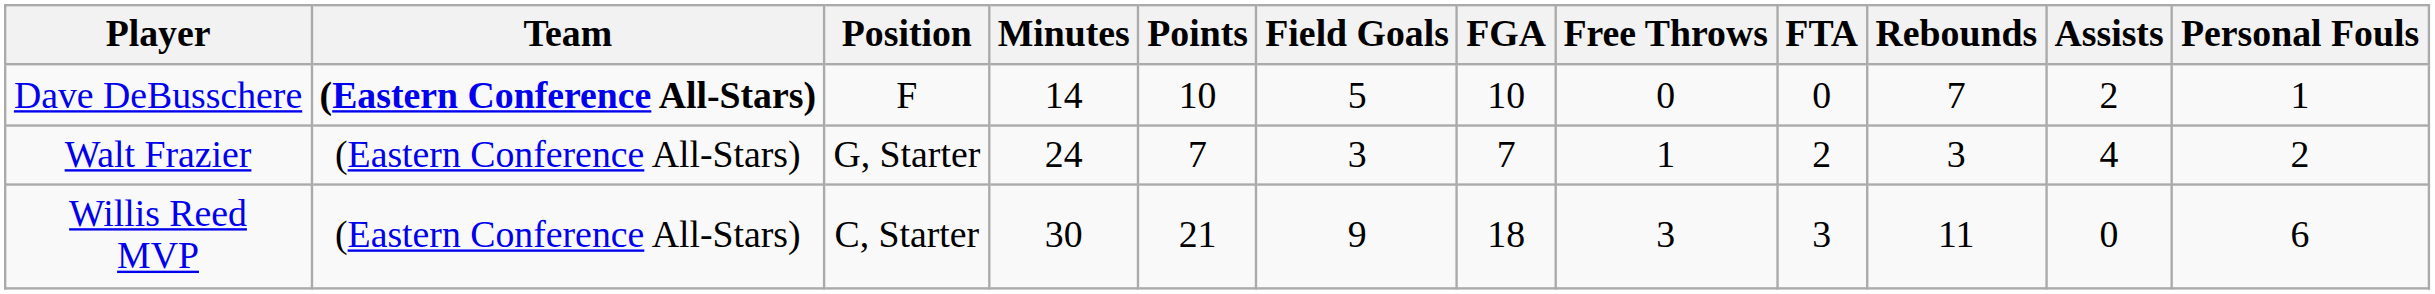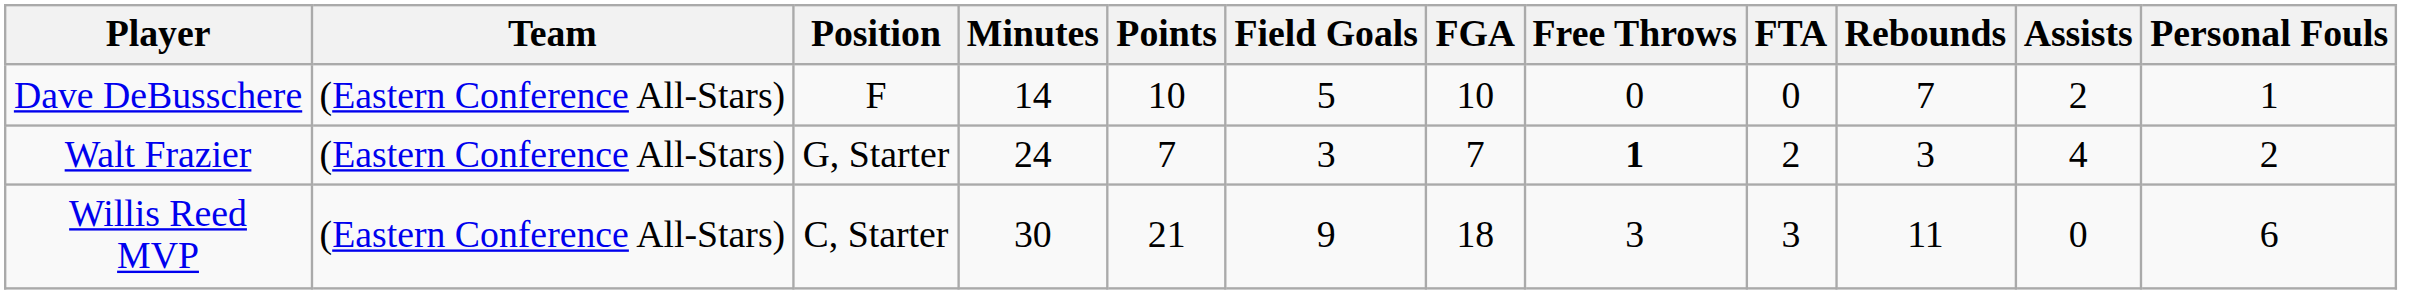(568, 94) bold -> (552, 94) normal
(1666, 154) normal -> (1635, 154) bold
